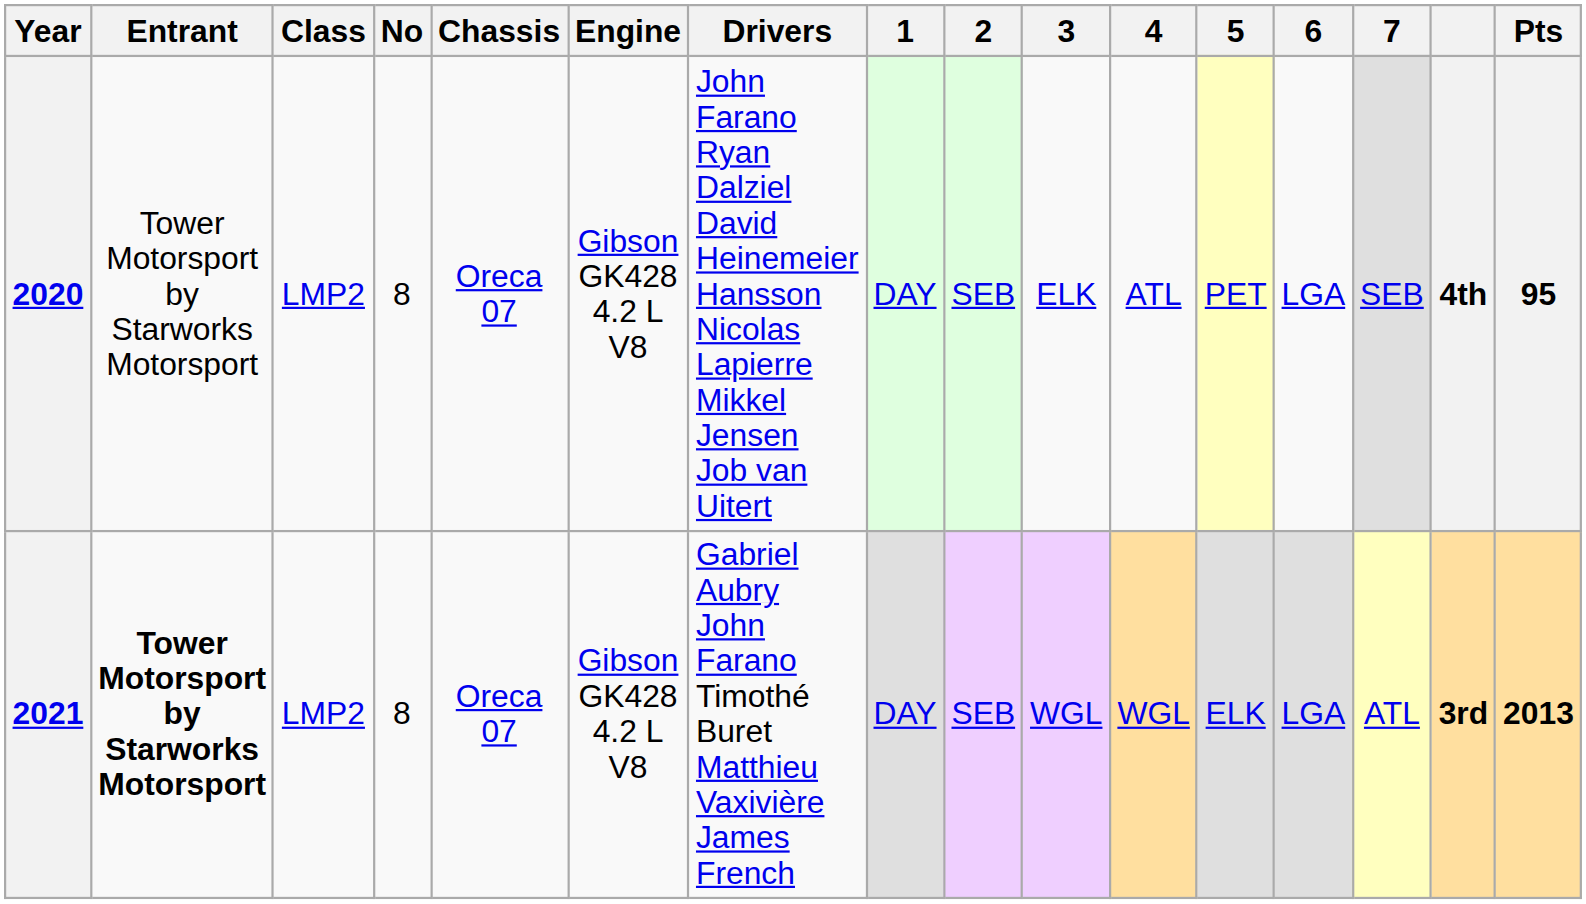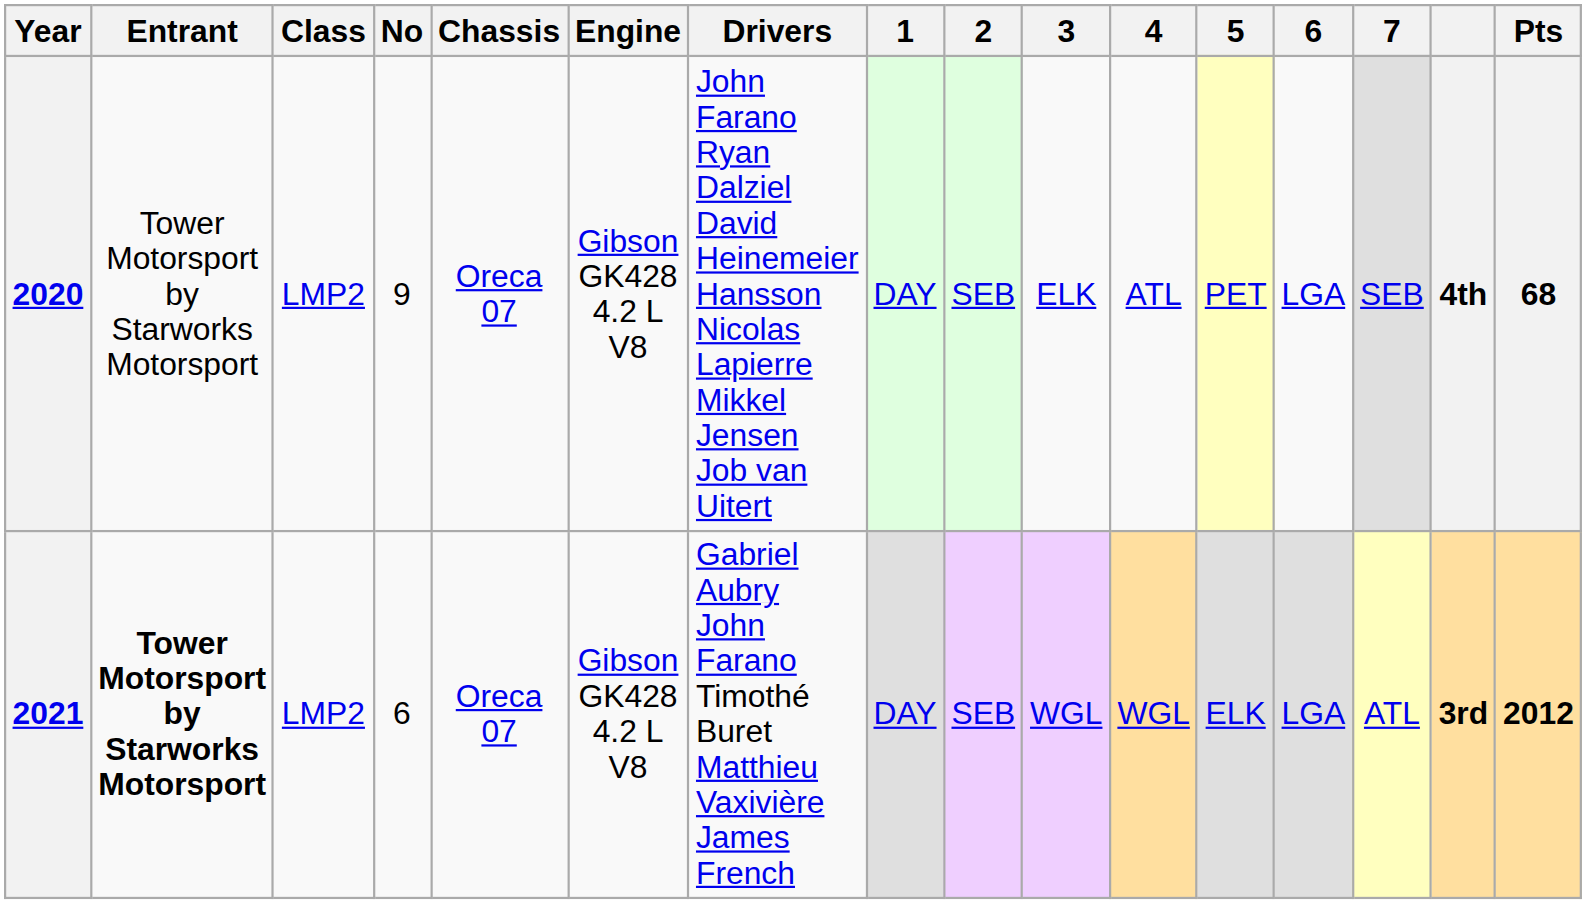(402, 293) 8 -> (402, 293) 9
(1538, 293) 95 -> (1538, 293) 68
(402, 715) 8 -> (402, 715) 6
(1538, 715) 2013 -> (1538, 715) 2012
